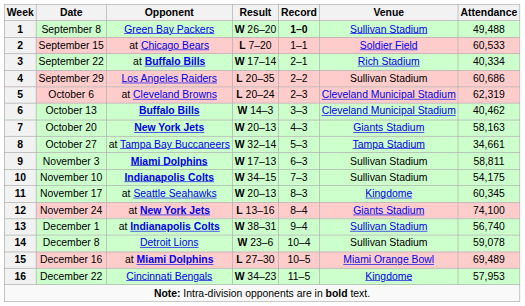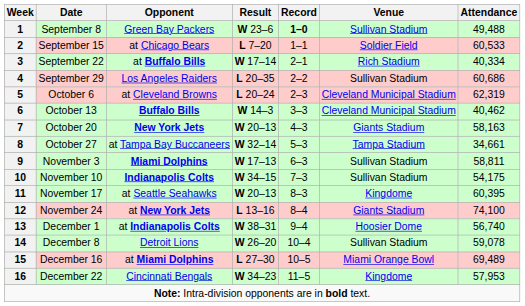(255, 29) W 26–20 -> (255, 29) W 23–6
(489, 194) 60,345 -> (489, 194) 60,395
(389, 227) Sullivan Stadium -> (389, 227) Hoosier Dome
(255, 243) W 23–6 -> (255, 243) W 26–20
